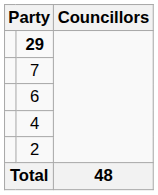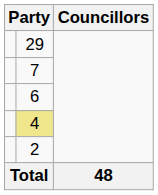(35, 44) bold -> (35, 44) normal
(35, 123) no background -> (35, 123) khaki background
